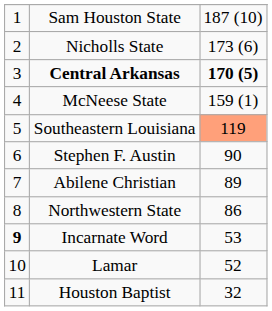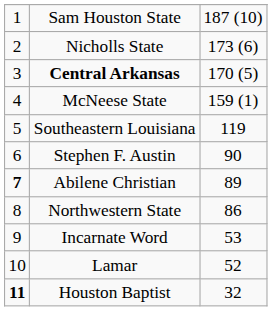(233, 73) bold -> (233, 73) normal
(233, 127) lightsalmon background -> (233, 127) no background
(17, 182) normal -> (17, 182) bold
(17, 237) bold -> (17, 237) normal
(17, 292) normal -> (17, 292) bold
